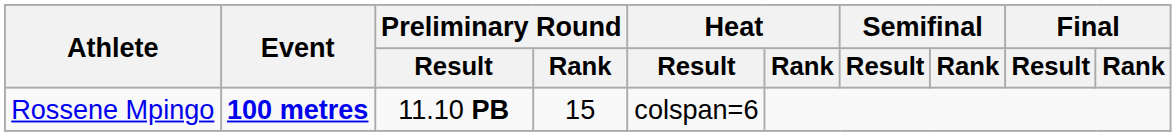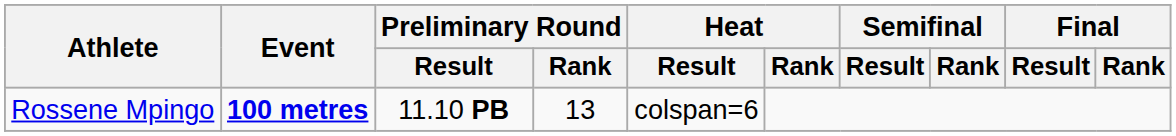(580, 110) 15 -> (580, 110) 13
